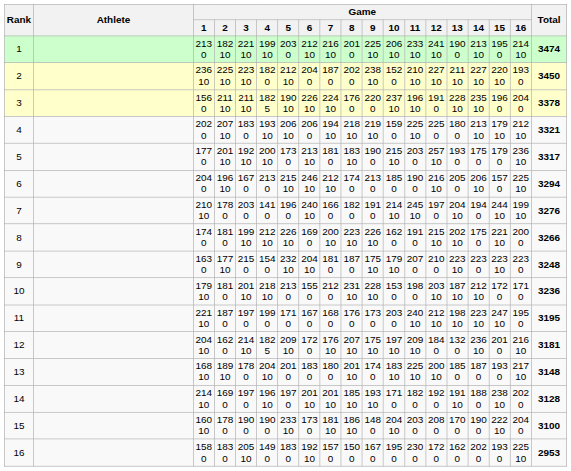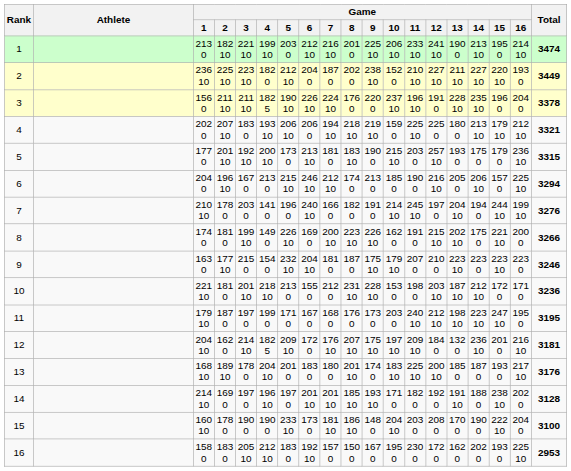(549, 76) 3450 -> (549, 76) 3449
(549, 156) 3317 -> (549, 156) 3315
(267, 237) 212 10 -> (267, 237) 149 0
(549, 264) 3248 -> (549, 264) 3246
(204, 291) 179 10 -> (204, 291) 221 10
(204, 318) 221 10 -> (204, 318) 179 10
(549, 372) 3148 -> (549, 372) 3176
(267, 452) 149 0 -> (267, 452) 212 10
